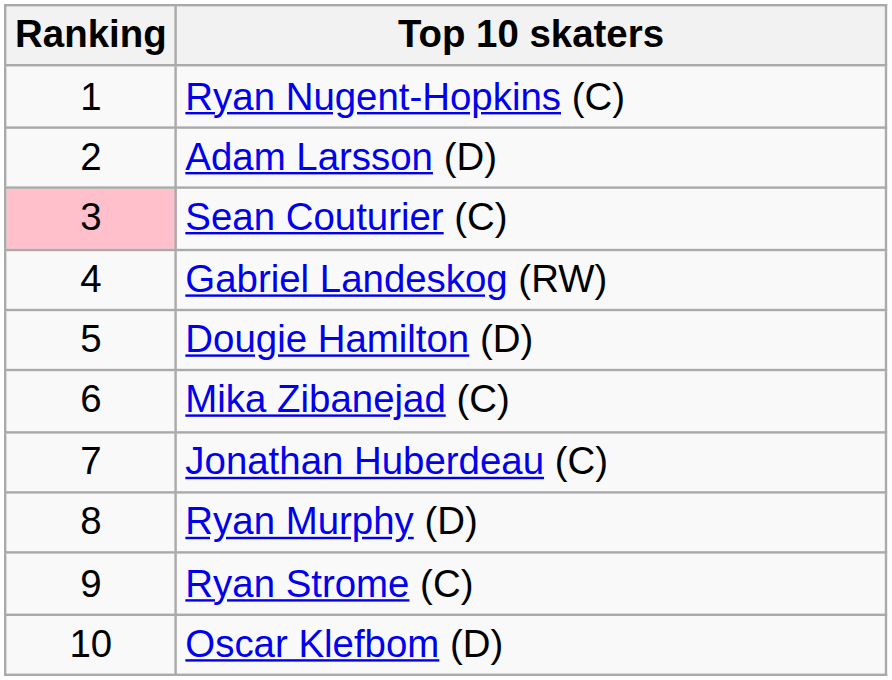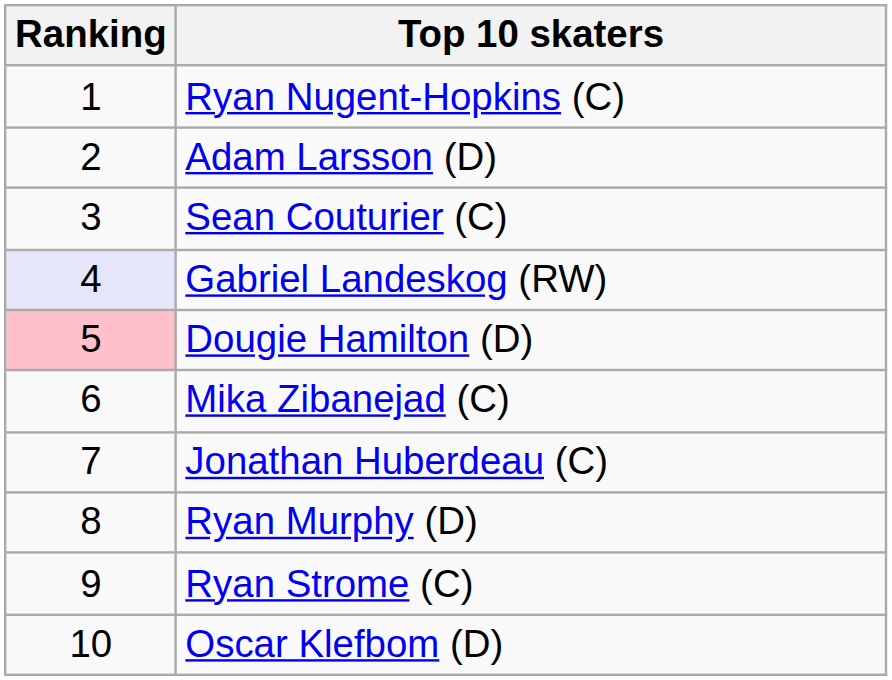(91, 217) pink background -> (91, 217) no background
(91, 278) no background -> (91, 278) lavender background
(91, 339) no background -> (91, 339) pink background
